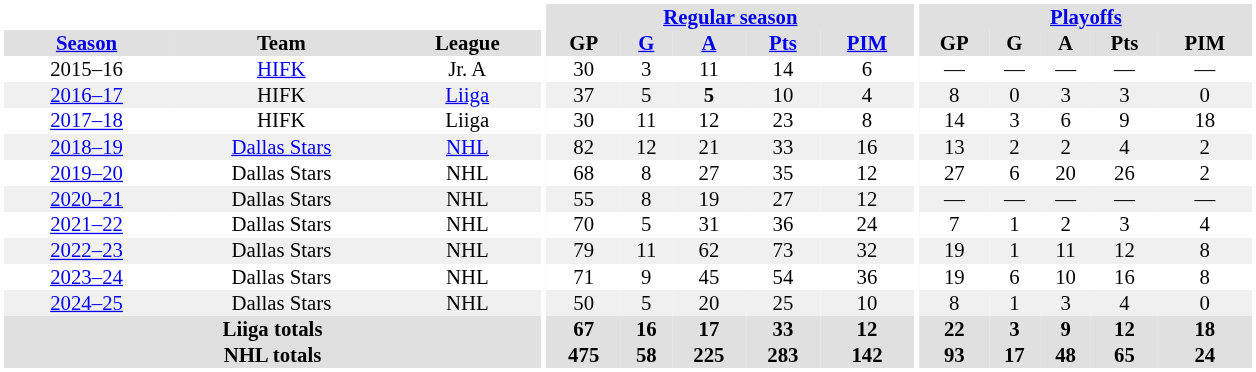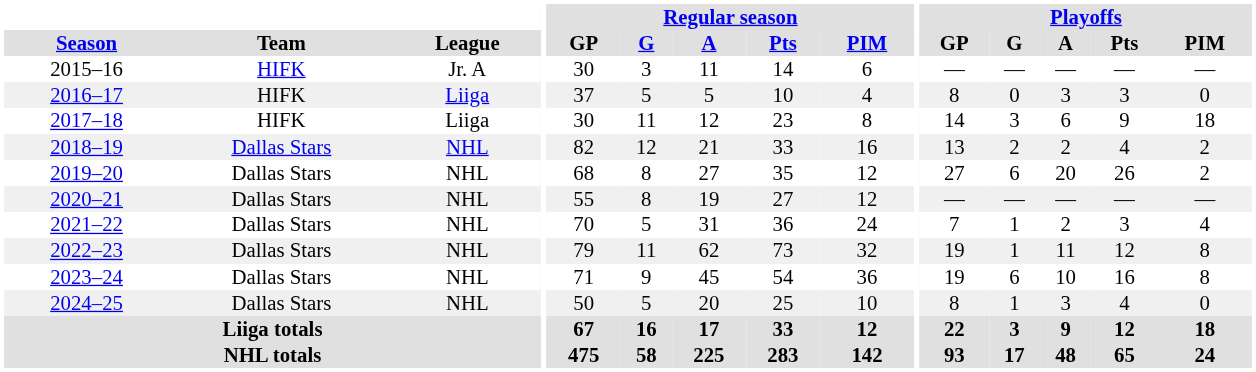(709, 94) bold -> (709, 94) normal
